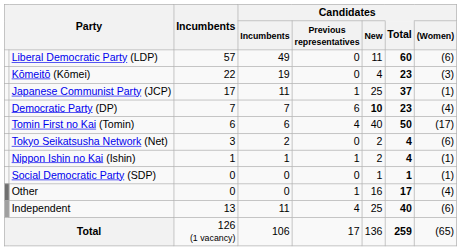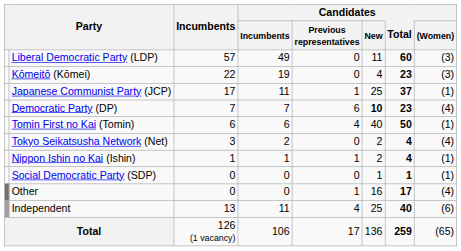(448, 58) (6) -> (448, 58) (3)
(445, 125) (17) -> (448, 125) (1)
(448, 141) (6) -> (448, 141) (4)
